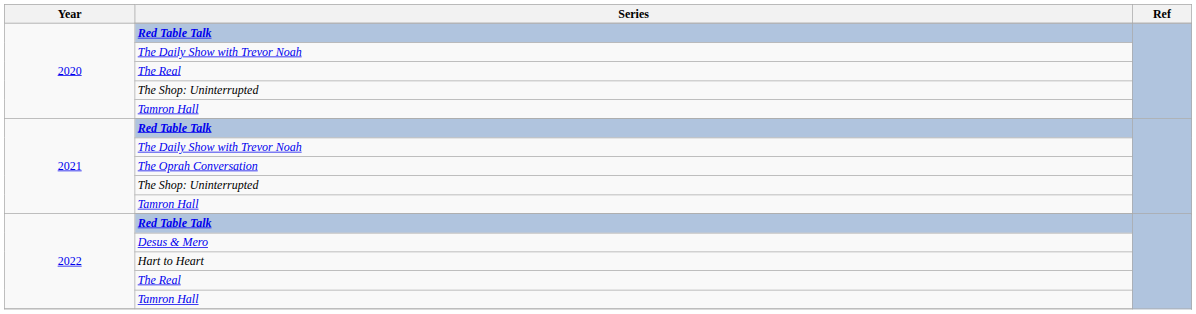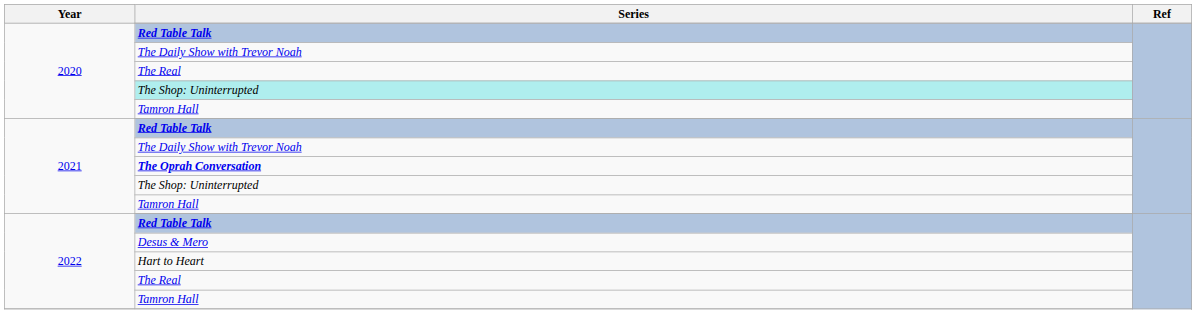(198, 90) no background -> (198, 90) paleturquoise background
(198, 166) normal -> (199, 166) bold
